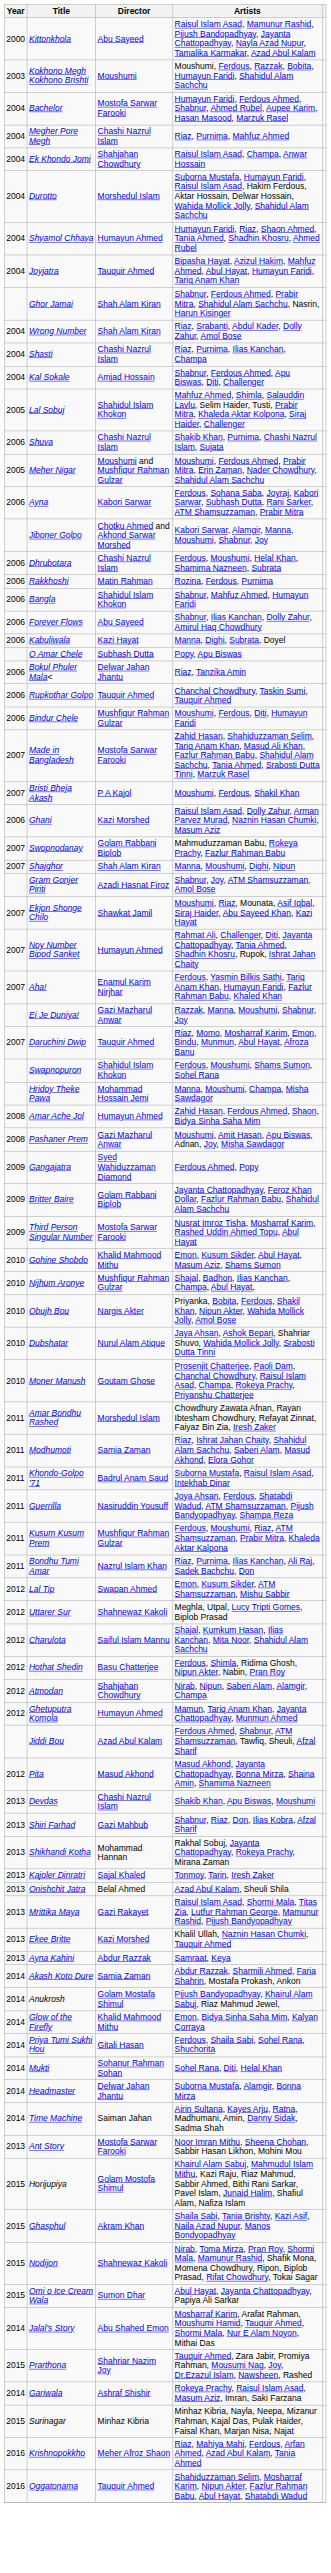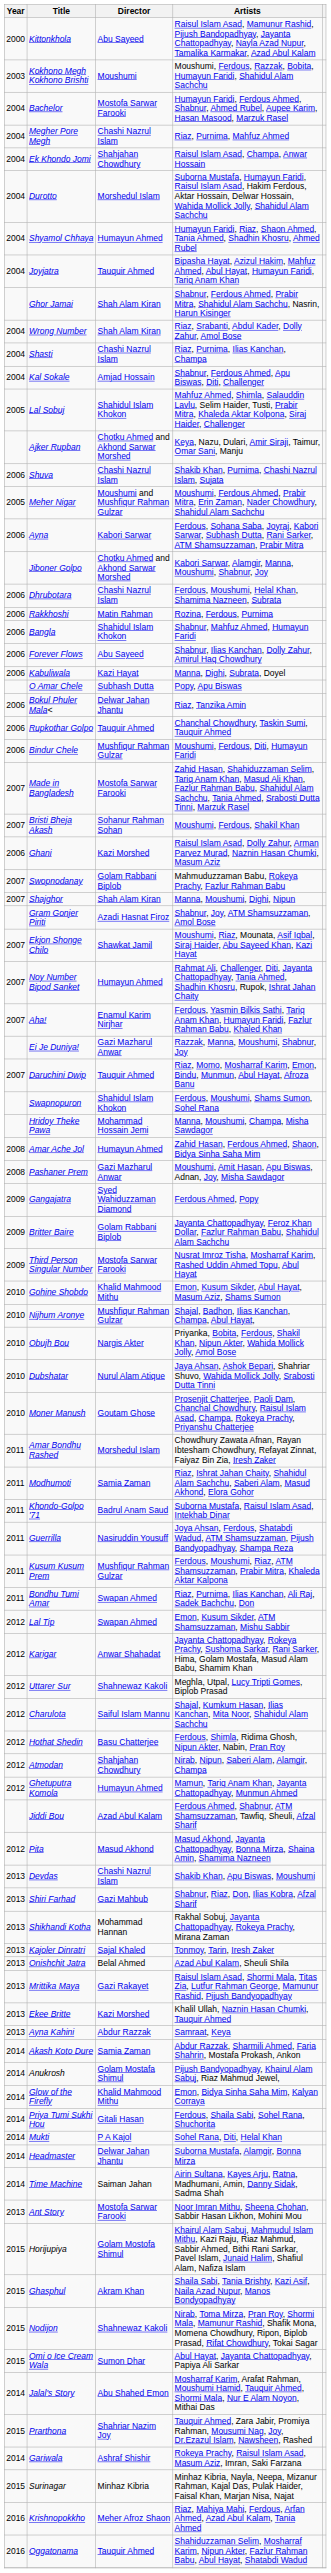+ row: (55, 447)
(114, 793) P A Kajol -> (131, 825) Sohanur Rahman Sohan
(132, 1566) Nazrul Islam Khan -> (127, 1599) Swapan Ahmed
+ row: (43, 1654)
(131, 2068) Sohanur Rahman Sohan -> (114, 2138) P A Kajol
